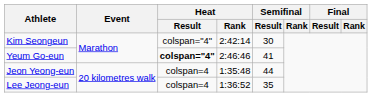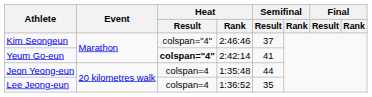(235, 41) 2:42:14 -> (235, 41) 2:46:46
(268, 41) 30 -> (268, 41) 37
(235, 56) 2:46:46 -> (235, 56) 2:42:14
